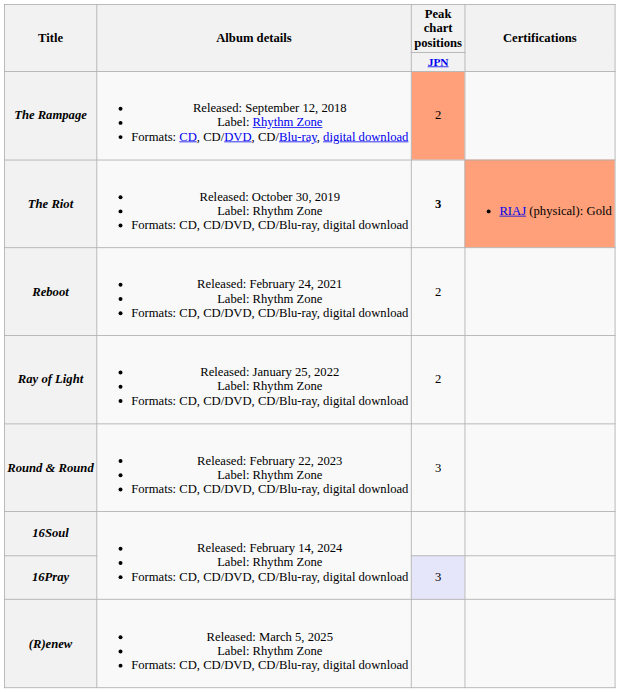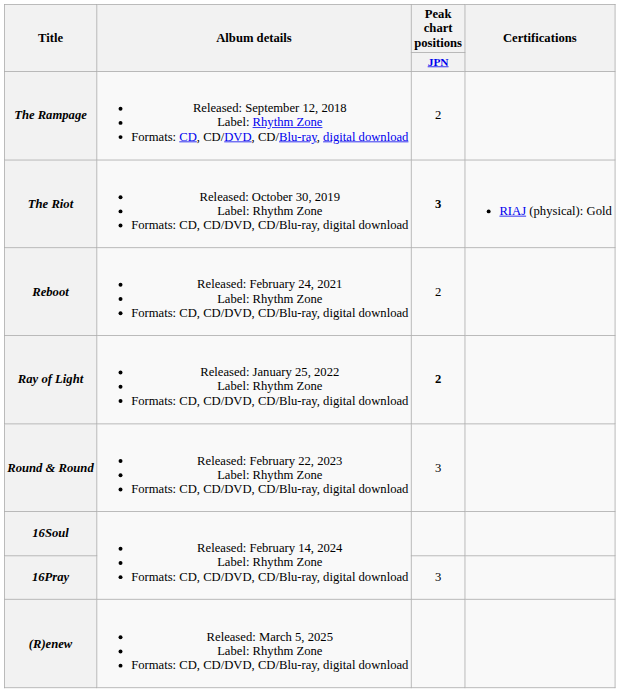(438, 115) lightsalmon background -> (438, 115) no background
(540, 211) lightsalmon background -> (540, 211) no background
(438, 379) normal -> (438, 379) bold
(438, 577) lavender background -> (438, 577) no background
